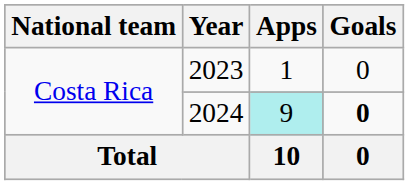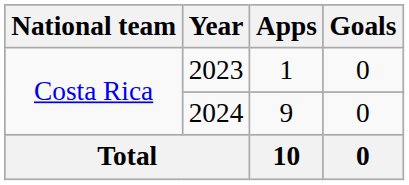(286, 112) paleturquoise background -> (286, 112) no background
(363, 112) bold -> (363, 112) normal
